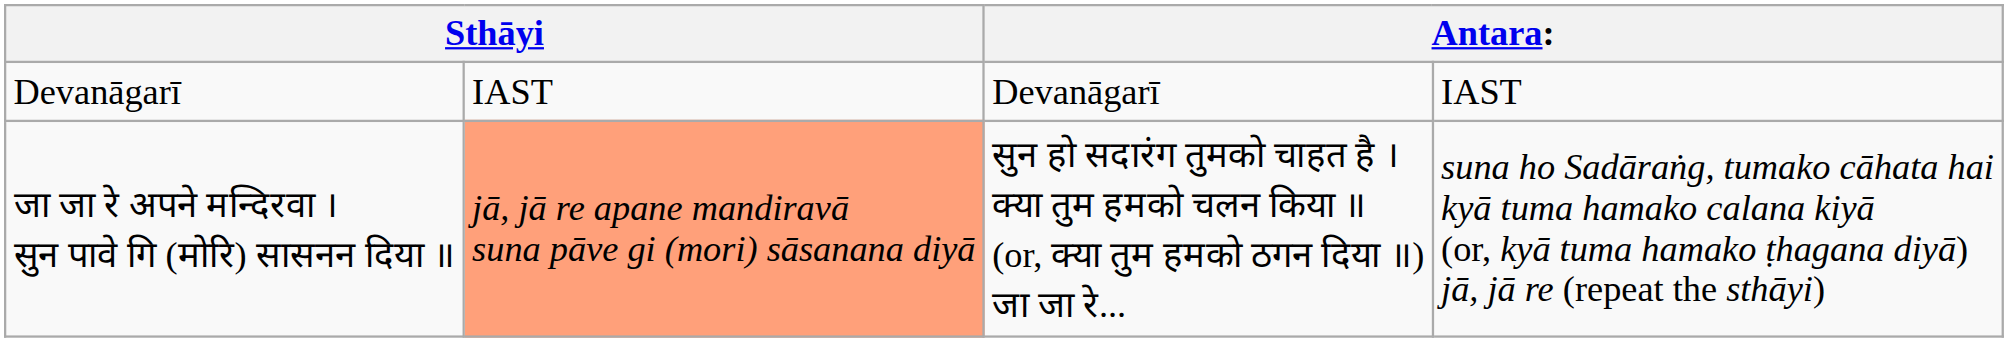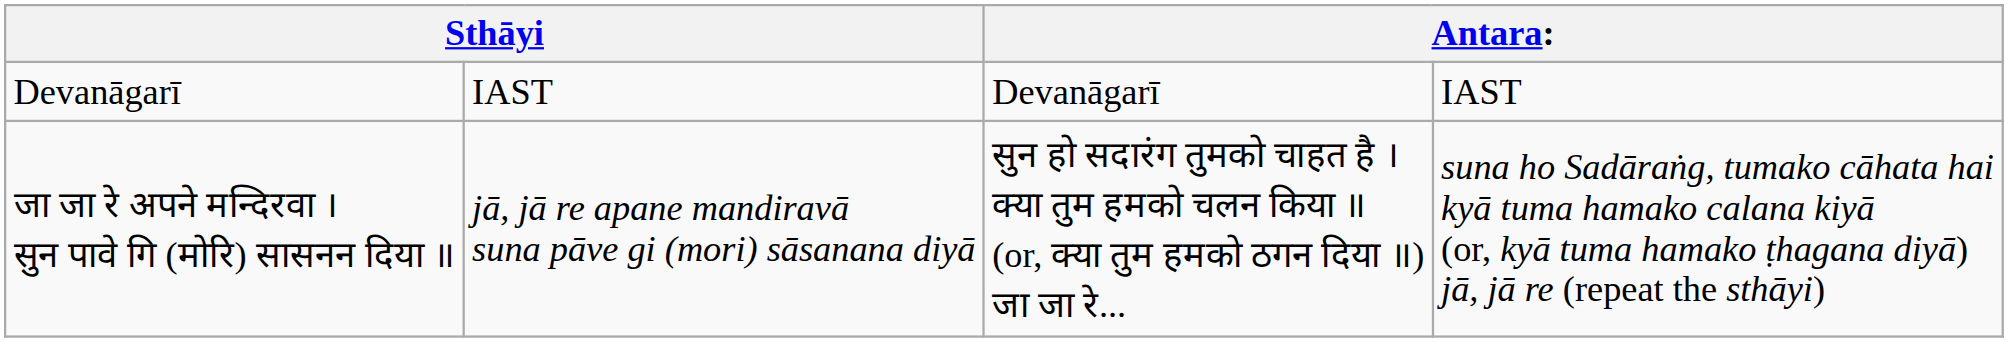(724, 227) lightsalmon background -> (724, 227) no background
